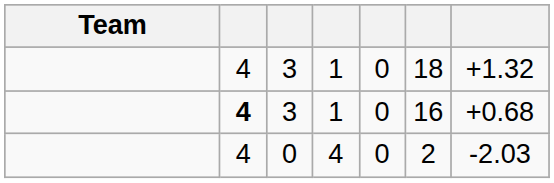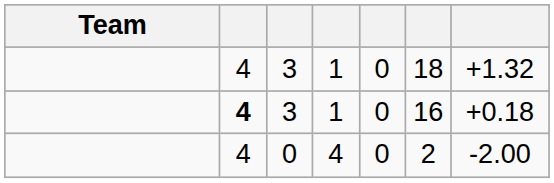(500, 111) +0.68 -> (500, 111) +0.18
(500, 154) -2.03 -> (500, 154) -2.00
